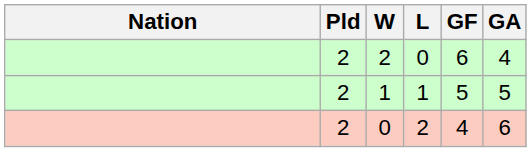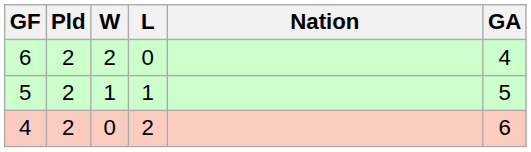columns swapped: (163, 22) <-> (462, 22)
